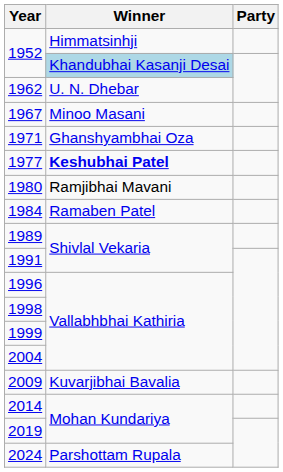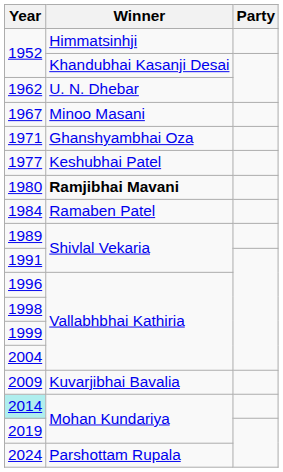(139, 65) lightblue background -> (139, 65) no background
(109, 162) bold -> (105, 162) normal
(110, 187) normal -> (114, 187) bold
(25, 406) no background -> (25, 406) paleturquoise background
